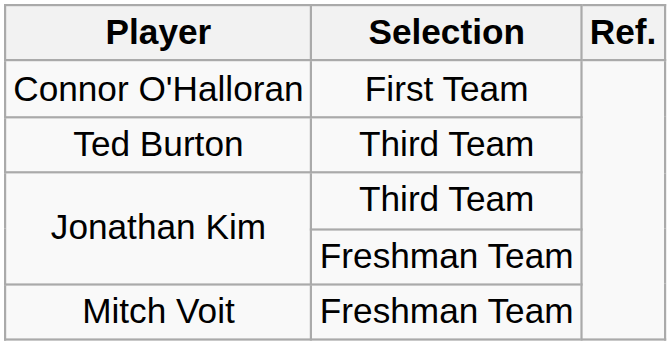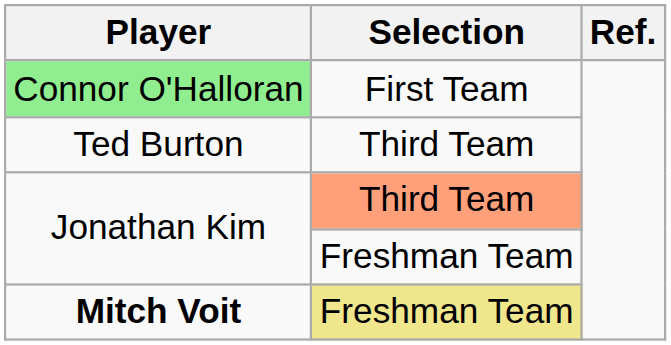(158, 88) no background -> (158, 88) lightgreen background
(447, 199) no background -> (447, 199) lightsalmon background
(158, 311) normal -> (158, 311) bold
(447, 311) no background -> (447, 311) khaki background
